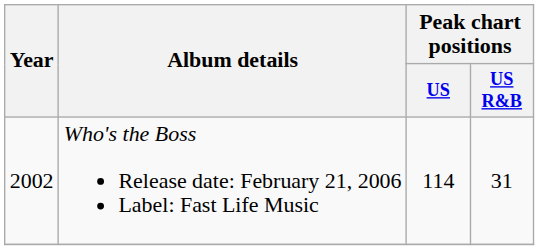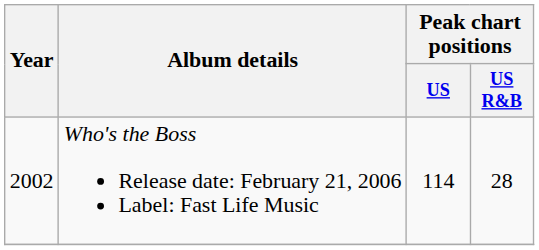(502, 180) 31 -> (502, 180) 28
